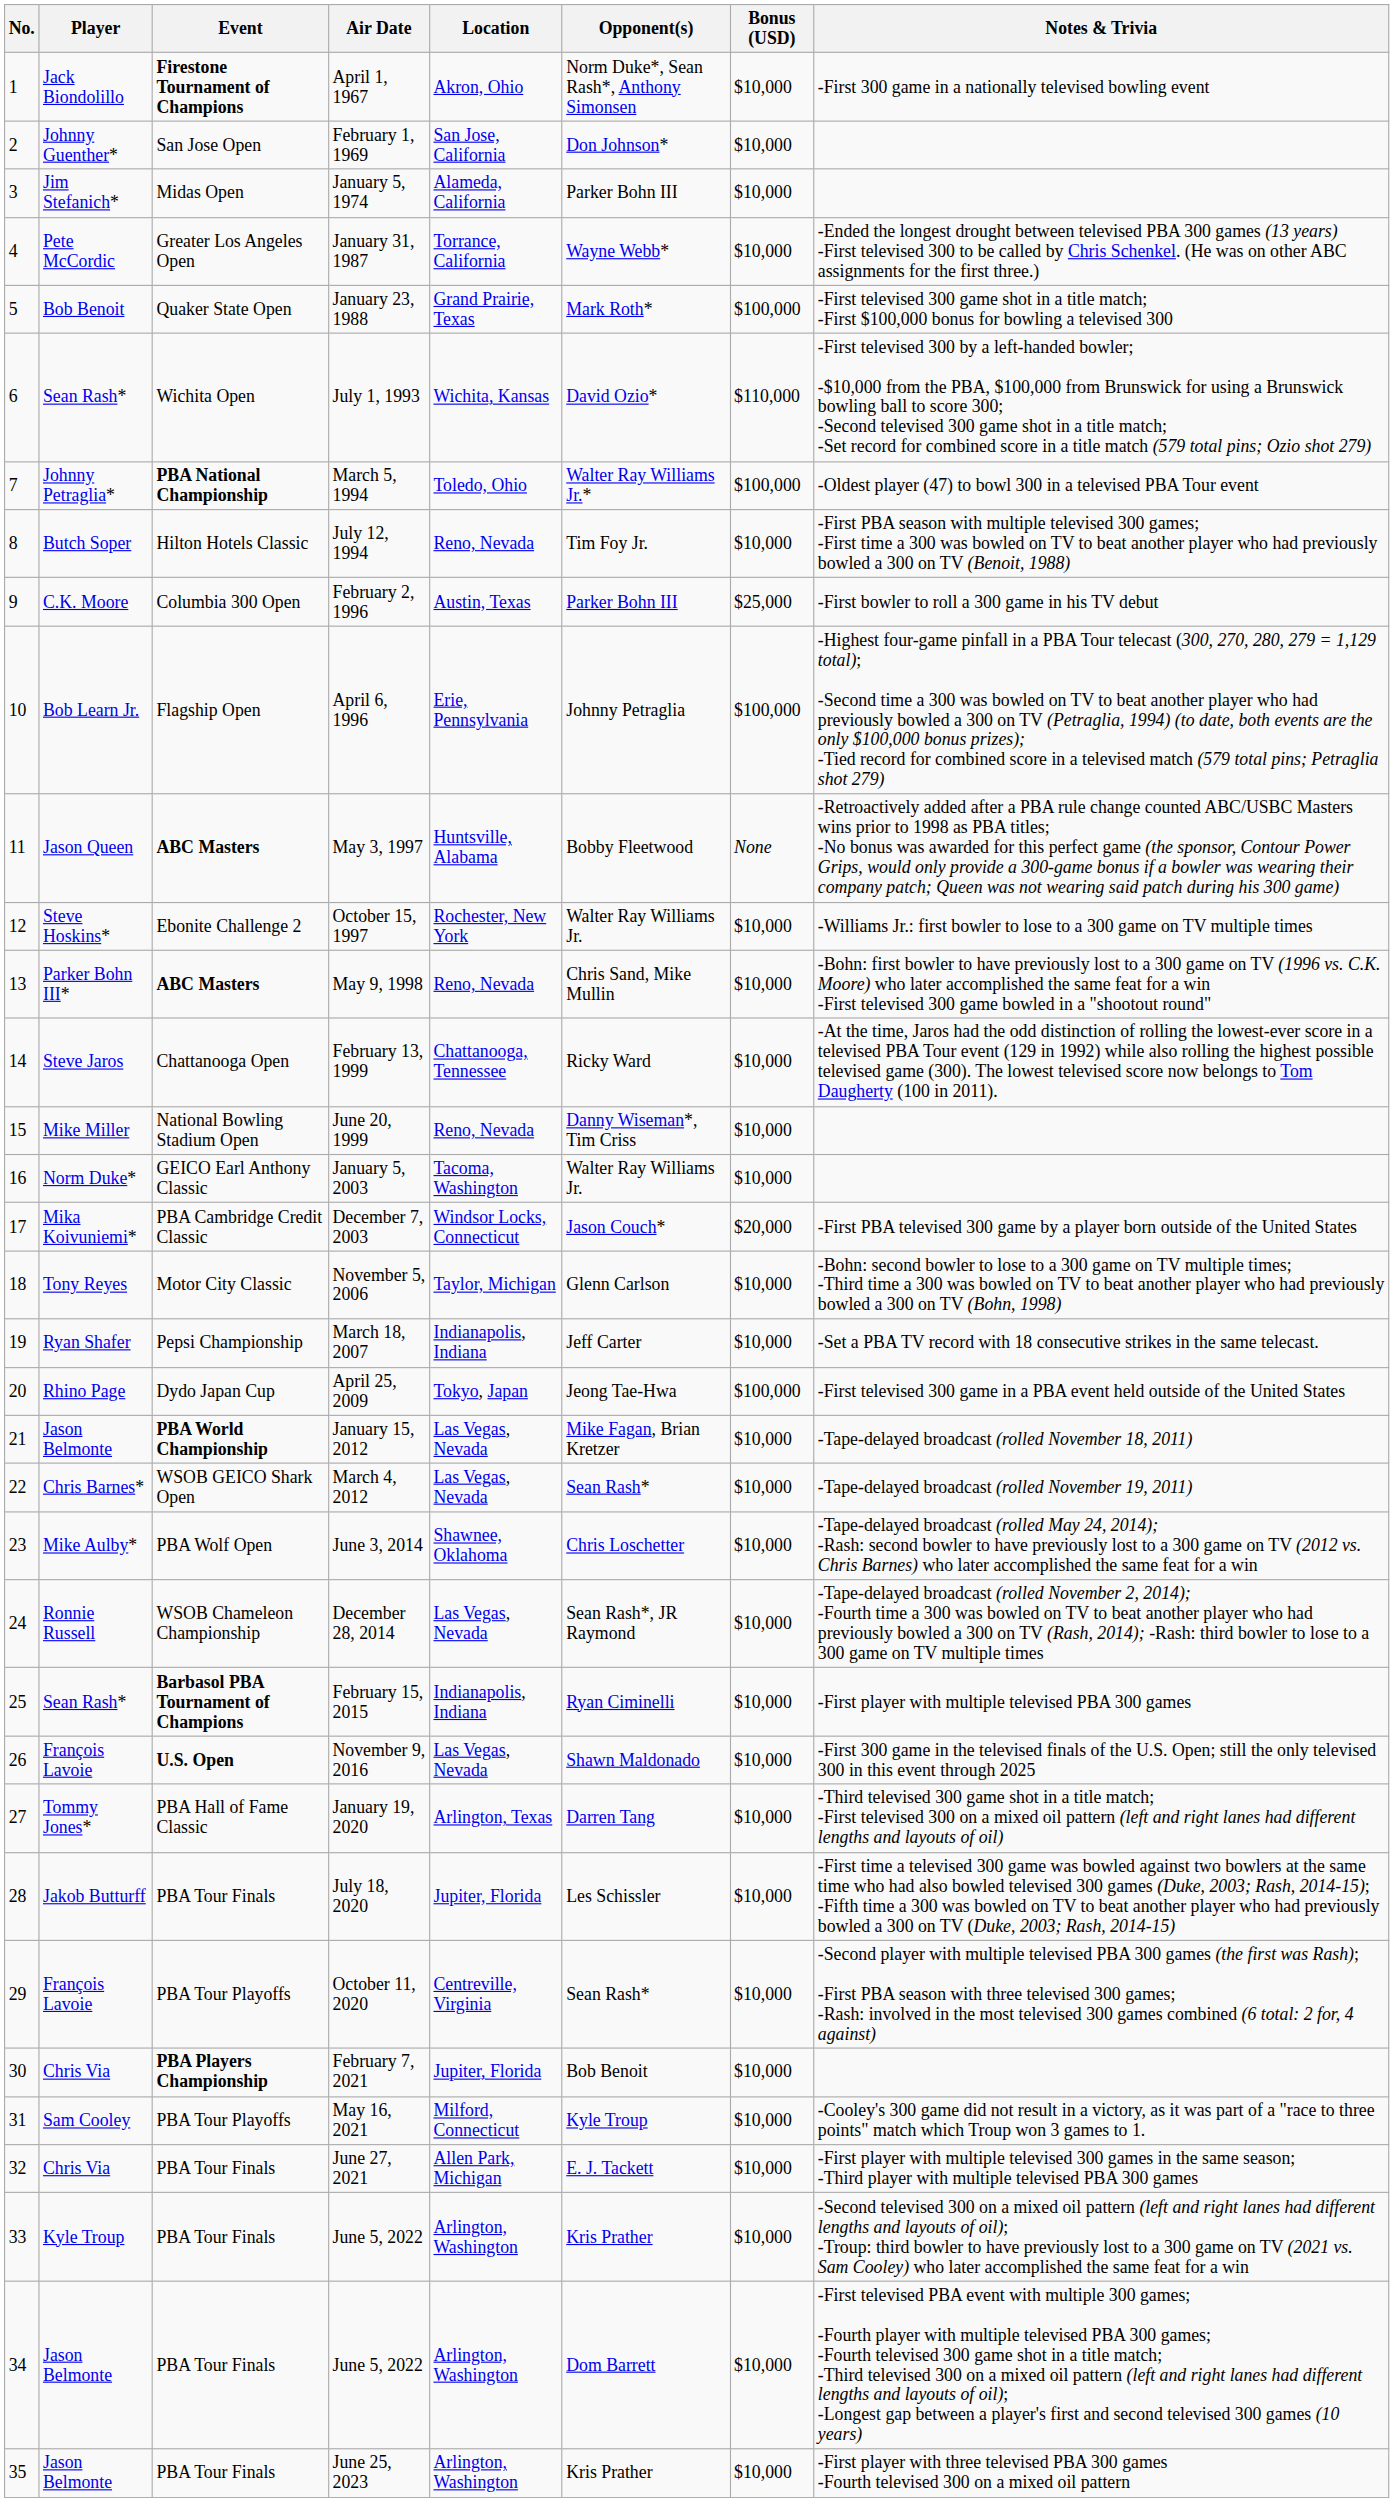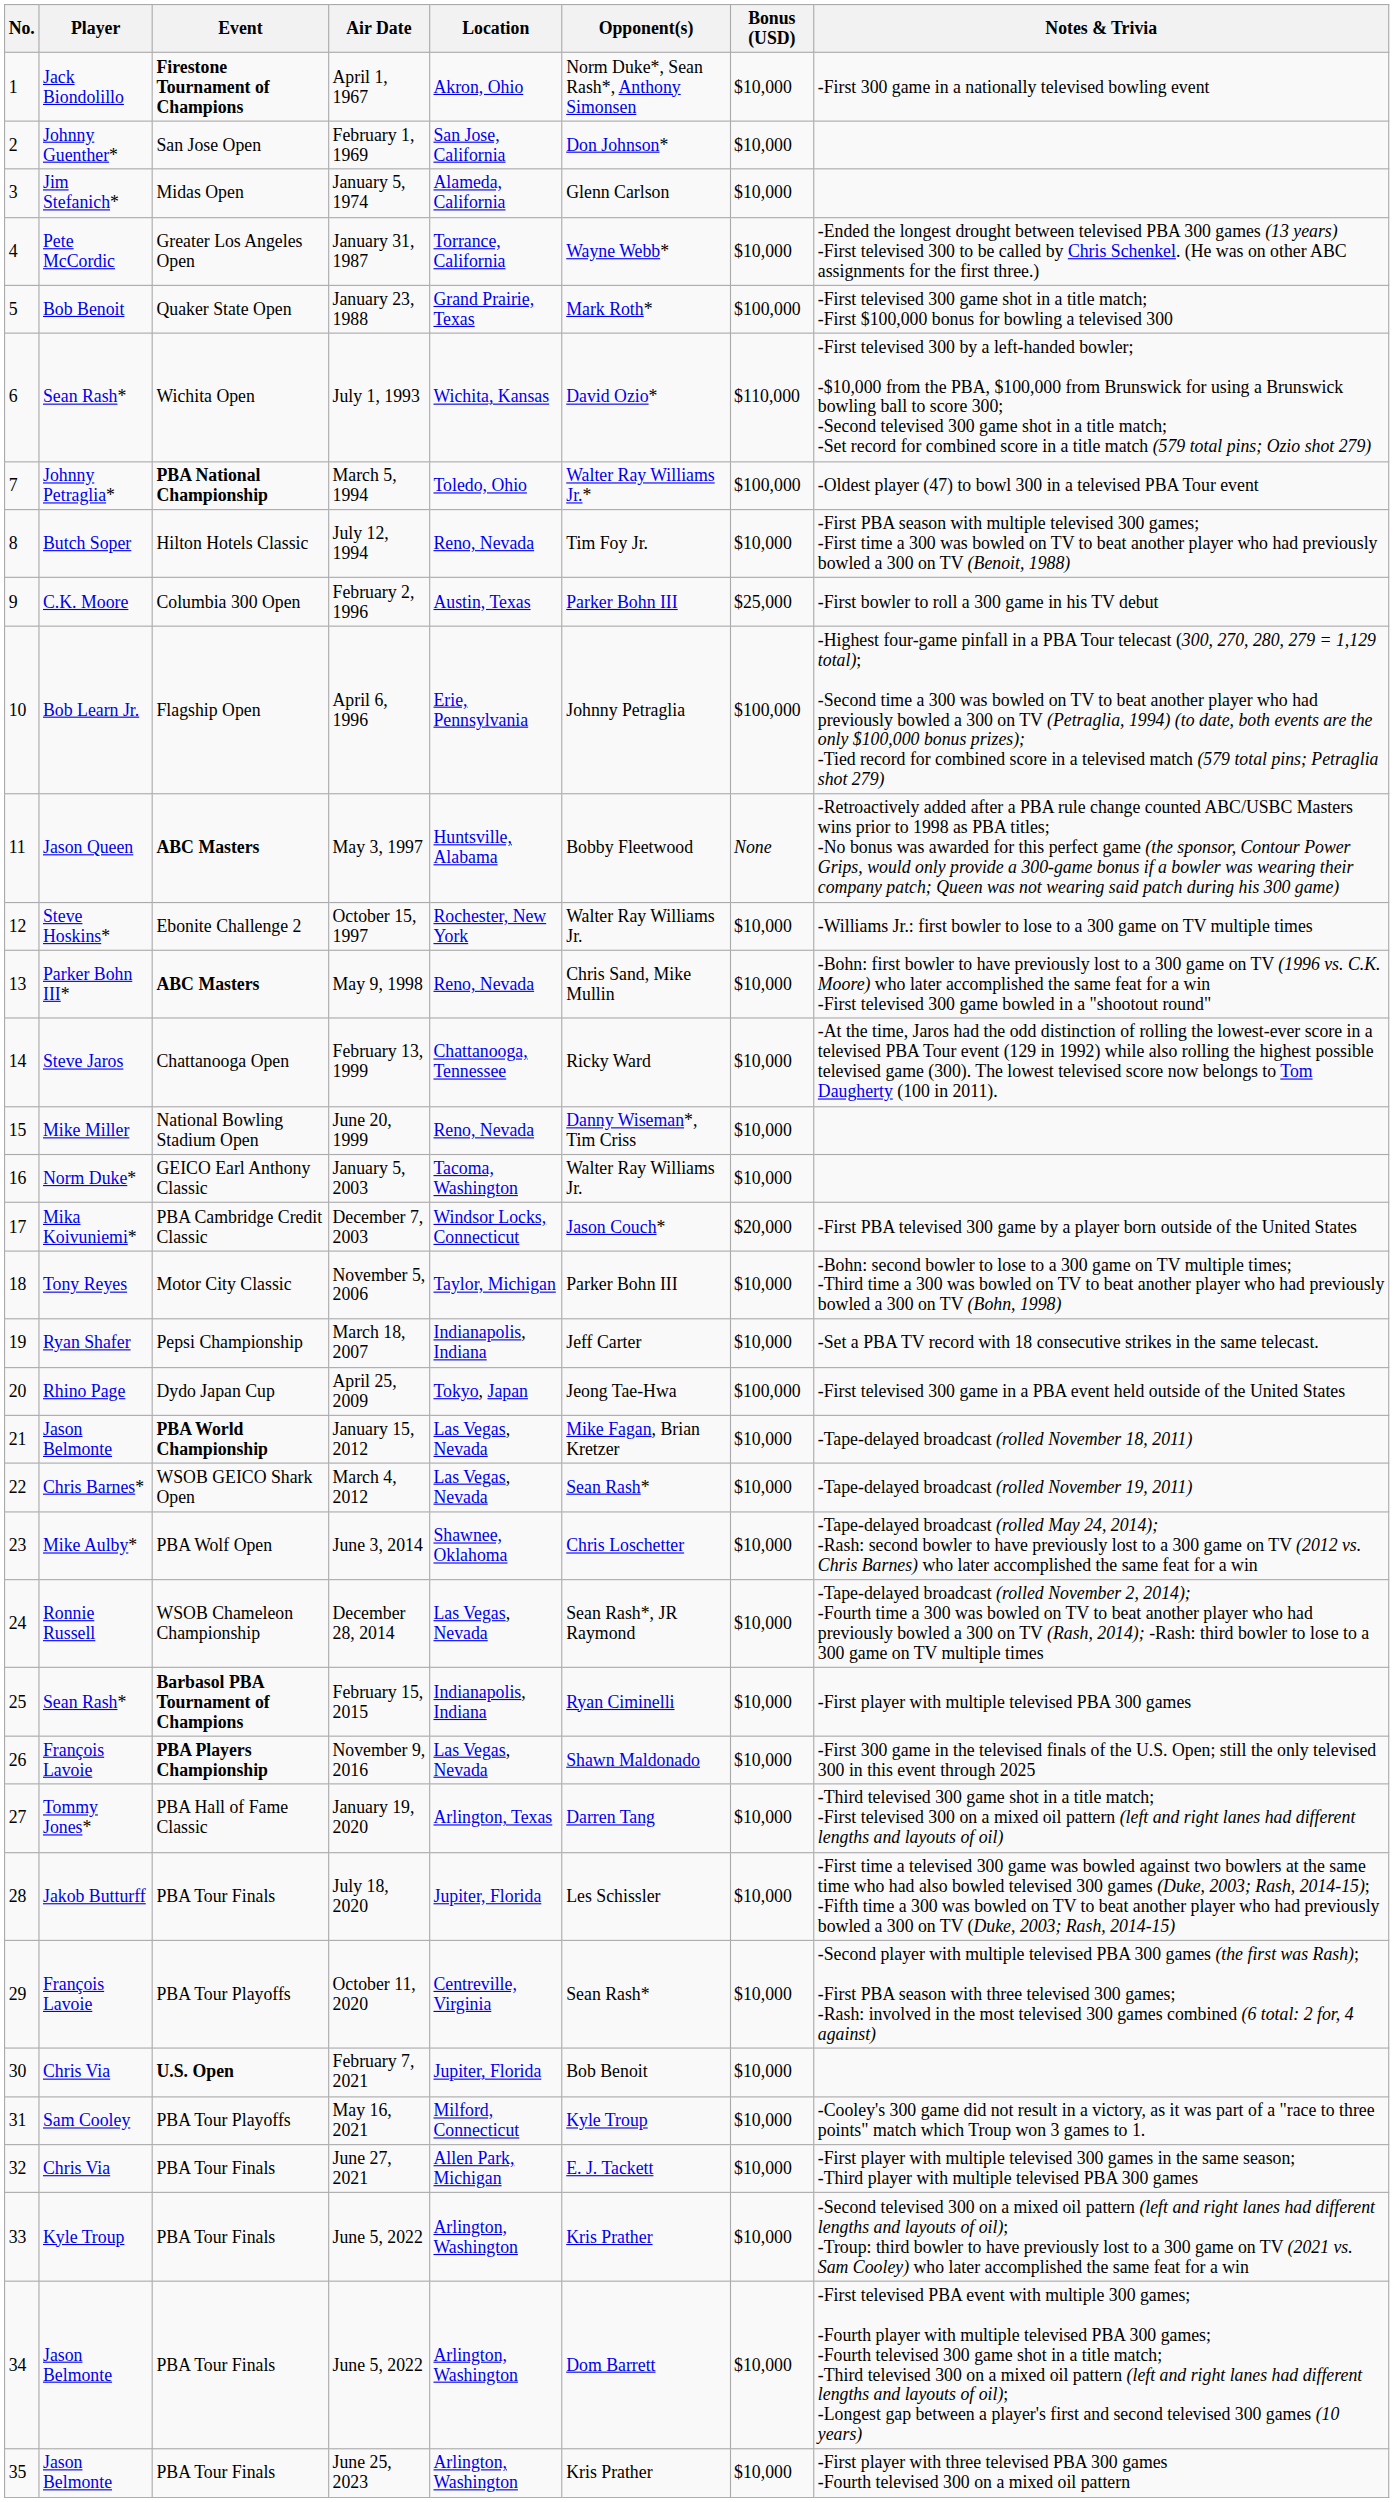(622, 192) Parker Bohn III -> (618, 192) Glenn Carlson
(618, 1284) Glenn Carlson -> (622, 1284) Parker Bohn III
(195, 1759) U.S. Open -> (212, 1759) PBA Players Championship
(212, 2072) PBA Players Championship -> (195, 2072) U.S. Open
